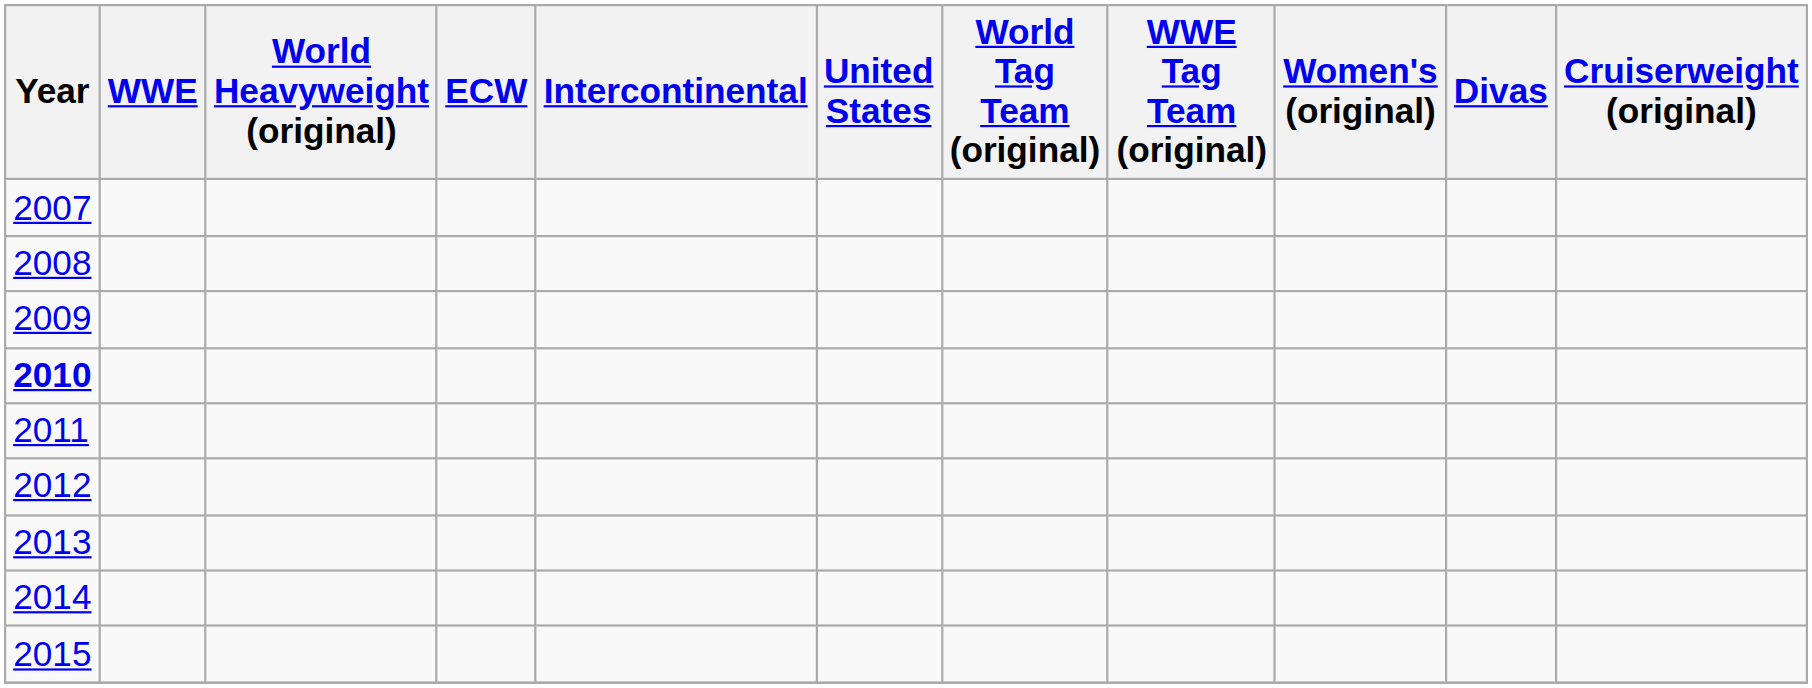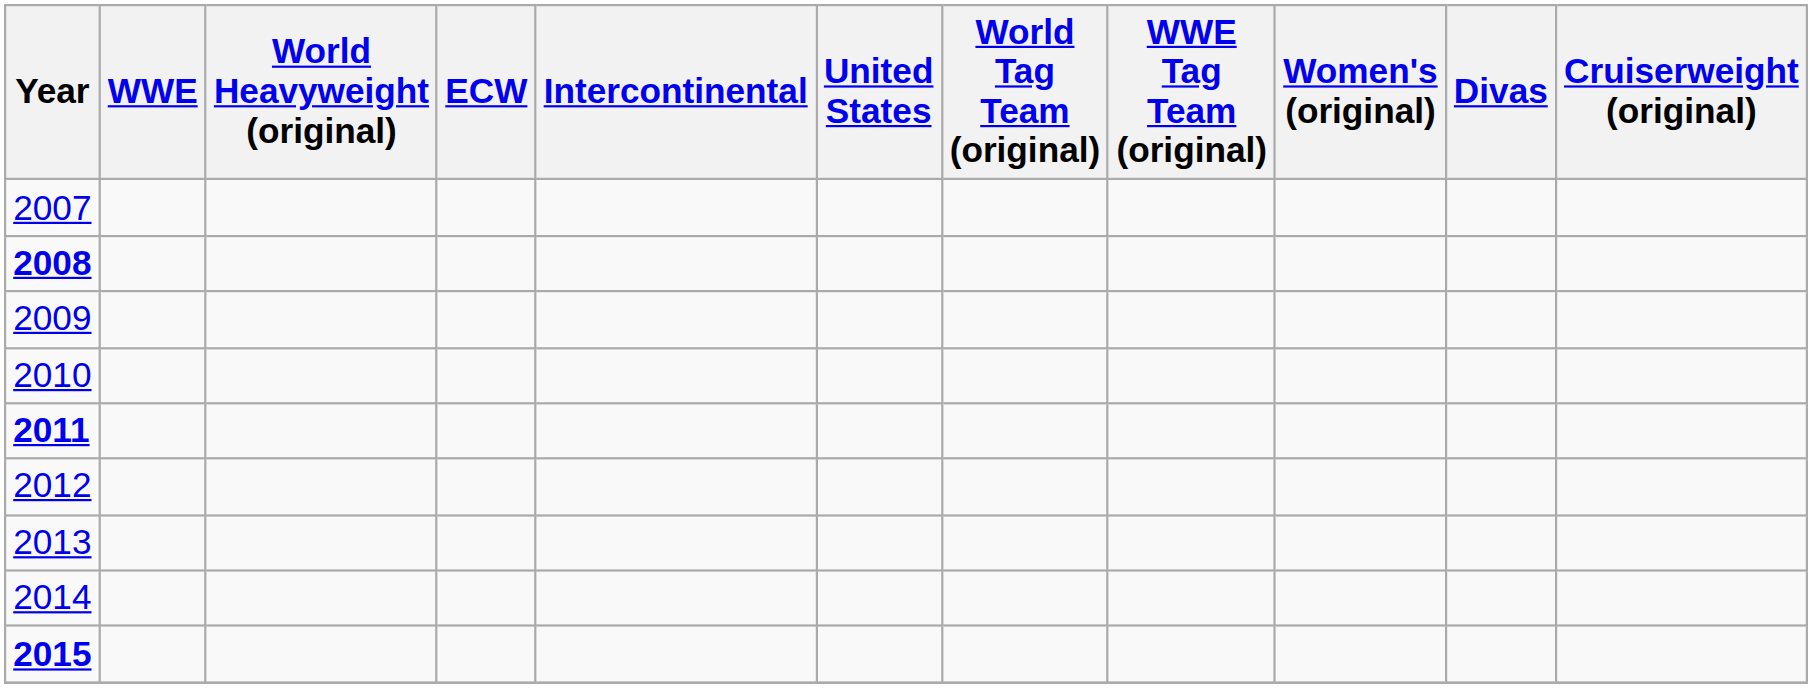(52, 262) normal -> (52, 262) bold
(52, 374) bold -> (52, 374) normal
(51, 430) normal -> (51, 430) bold
(52, 653) normal -> (52, 653) bold
